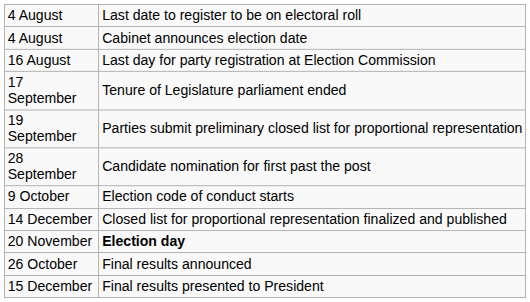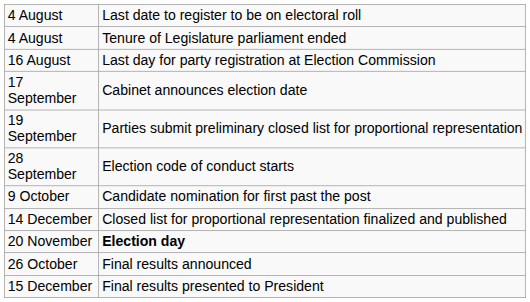(205, 37) Cabinet announces election date -> (224, 37) Tenure of Legislature parliament ended
(224, 90) Tenure of Legislature parliament ended -> (205, 90) Cabinet announces election date
(236, 166) Candidate nomination for first past the post -> (198, 166) Election code of conduct starts
(198, 197) Election code of conduct starts -> (236, 197) Candidate nomination for first past the post
